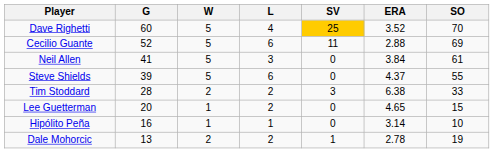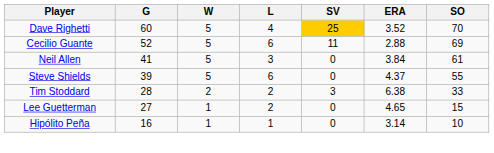(146, 108) 20 -> (146, 108) 27
- row: (60, 140)
